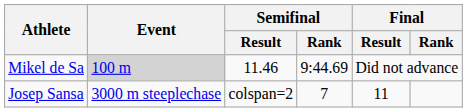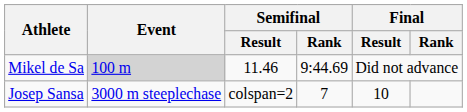(381, 94) 11 -> (381, 94) 10
